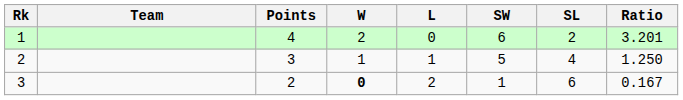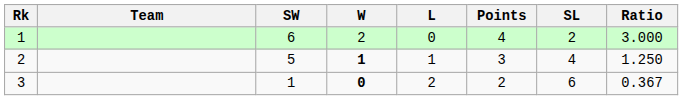columns swapped: (291, 16) <-> (502, 16)
(642, 38) 3.201 -> (642, 38) 3.000
(361, 61) normal -> (361, 61) bold
(642, 83) 0.167 -> (642, 83) 0.367
